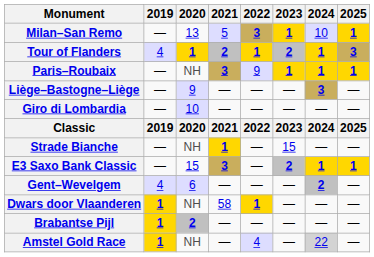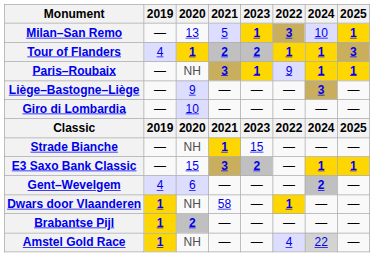columns swapped: (257, 14) <-> (289, 14)
